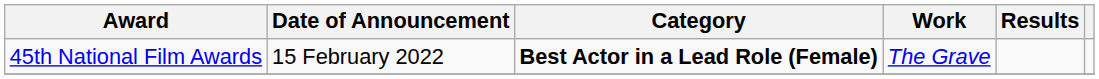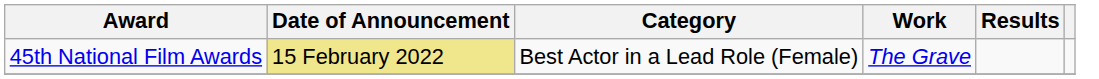(358, 56) no background -> (358, 56) khaki background
(699, 56) bold -> (689, 56) normal
